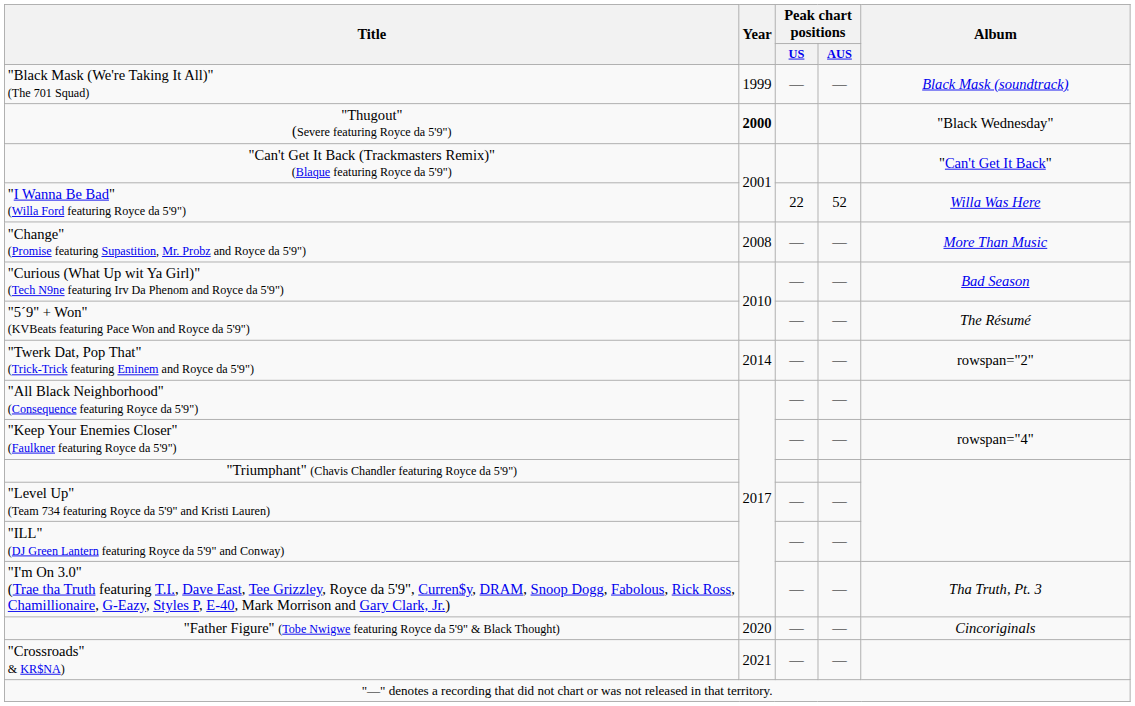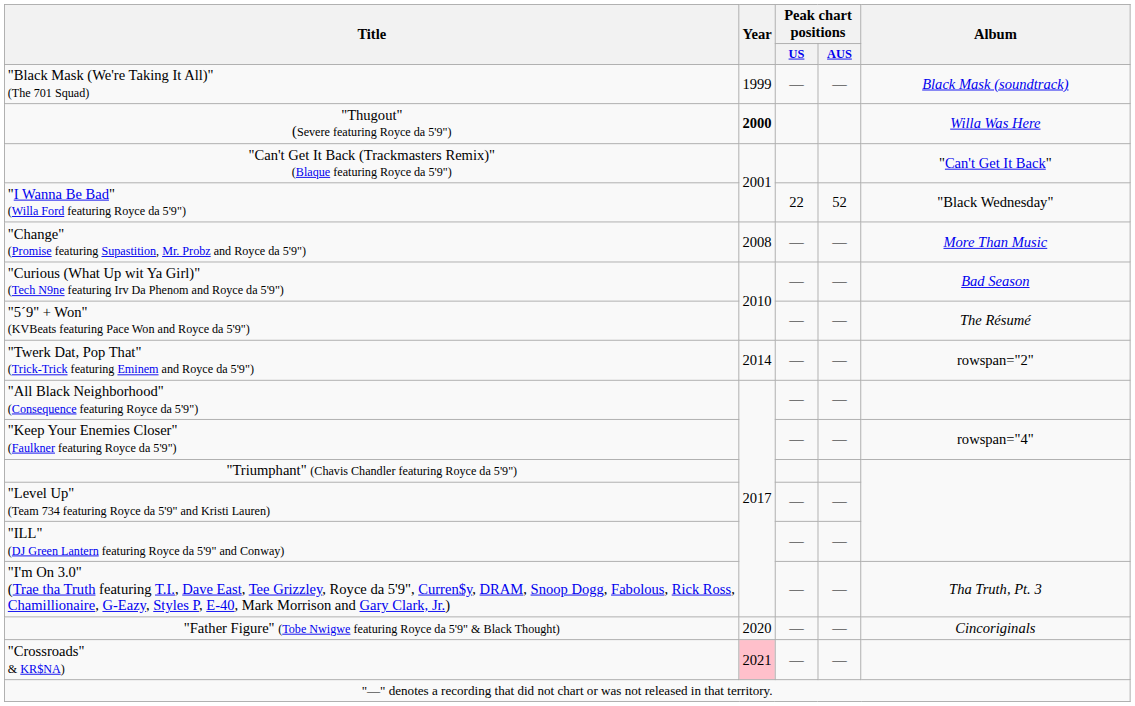(995, 123) "Black Wednesday" -> (995, 123) Willa Was Here
(995, 202) Willa Was Here -> (995, 202) "Black Wednesday"
(757, 659) no background -> (757, 659) pink background
